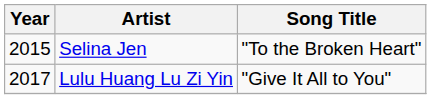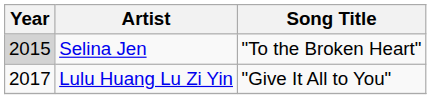(30, 49) no background -> (30, 49) lightgrey background
